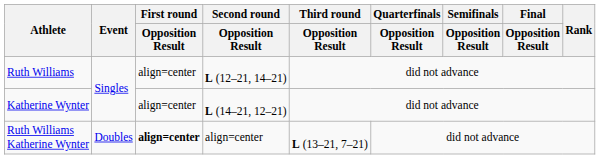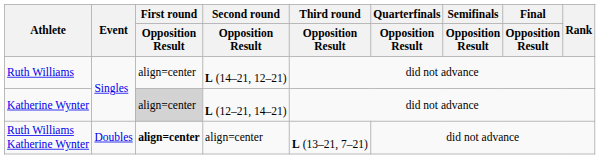(246, 79) L (12–21, 14–21) -> (246, 79) L (14–21, 12–21)
(167, 105) no background -> (167, 105) lightgrey background
(246, 112) L (14–21, 12–21) -> (246, 112) L (12–21, 14–21)
